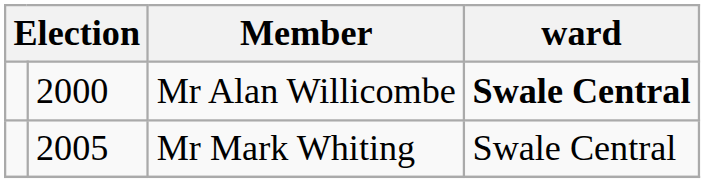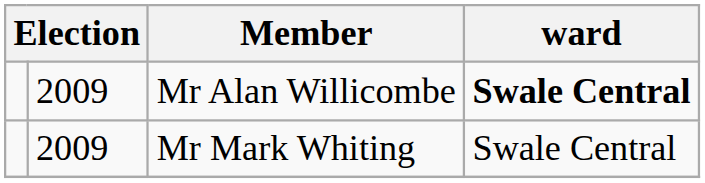(72, 90) 2000 -> (72, 90) 2009
(72, 147) 2005 -> (72, 147) 2009
